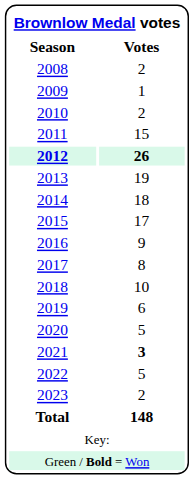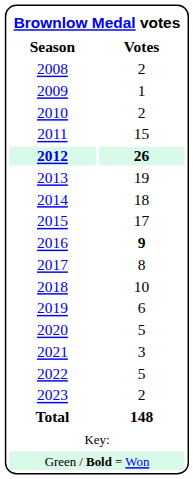(142, 243) normal -> (142, 243) bold
(142, 352) bold -> (142, 352) normal
